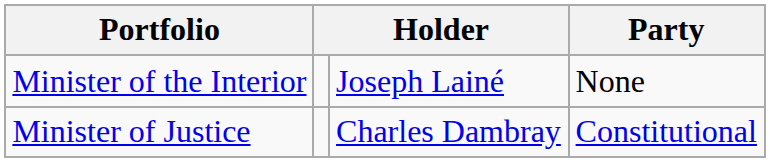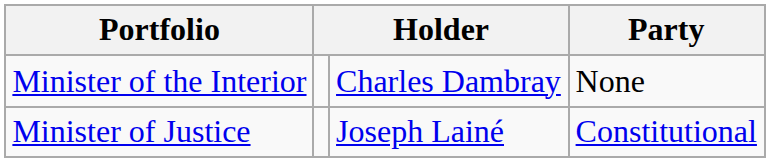(420, 80) Joseph Lainé -> (448, 80) Charles Dambray
(448, 131) Charles Dambray -> (420, 131) Joseph Lainé
